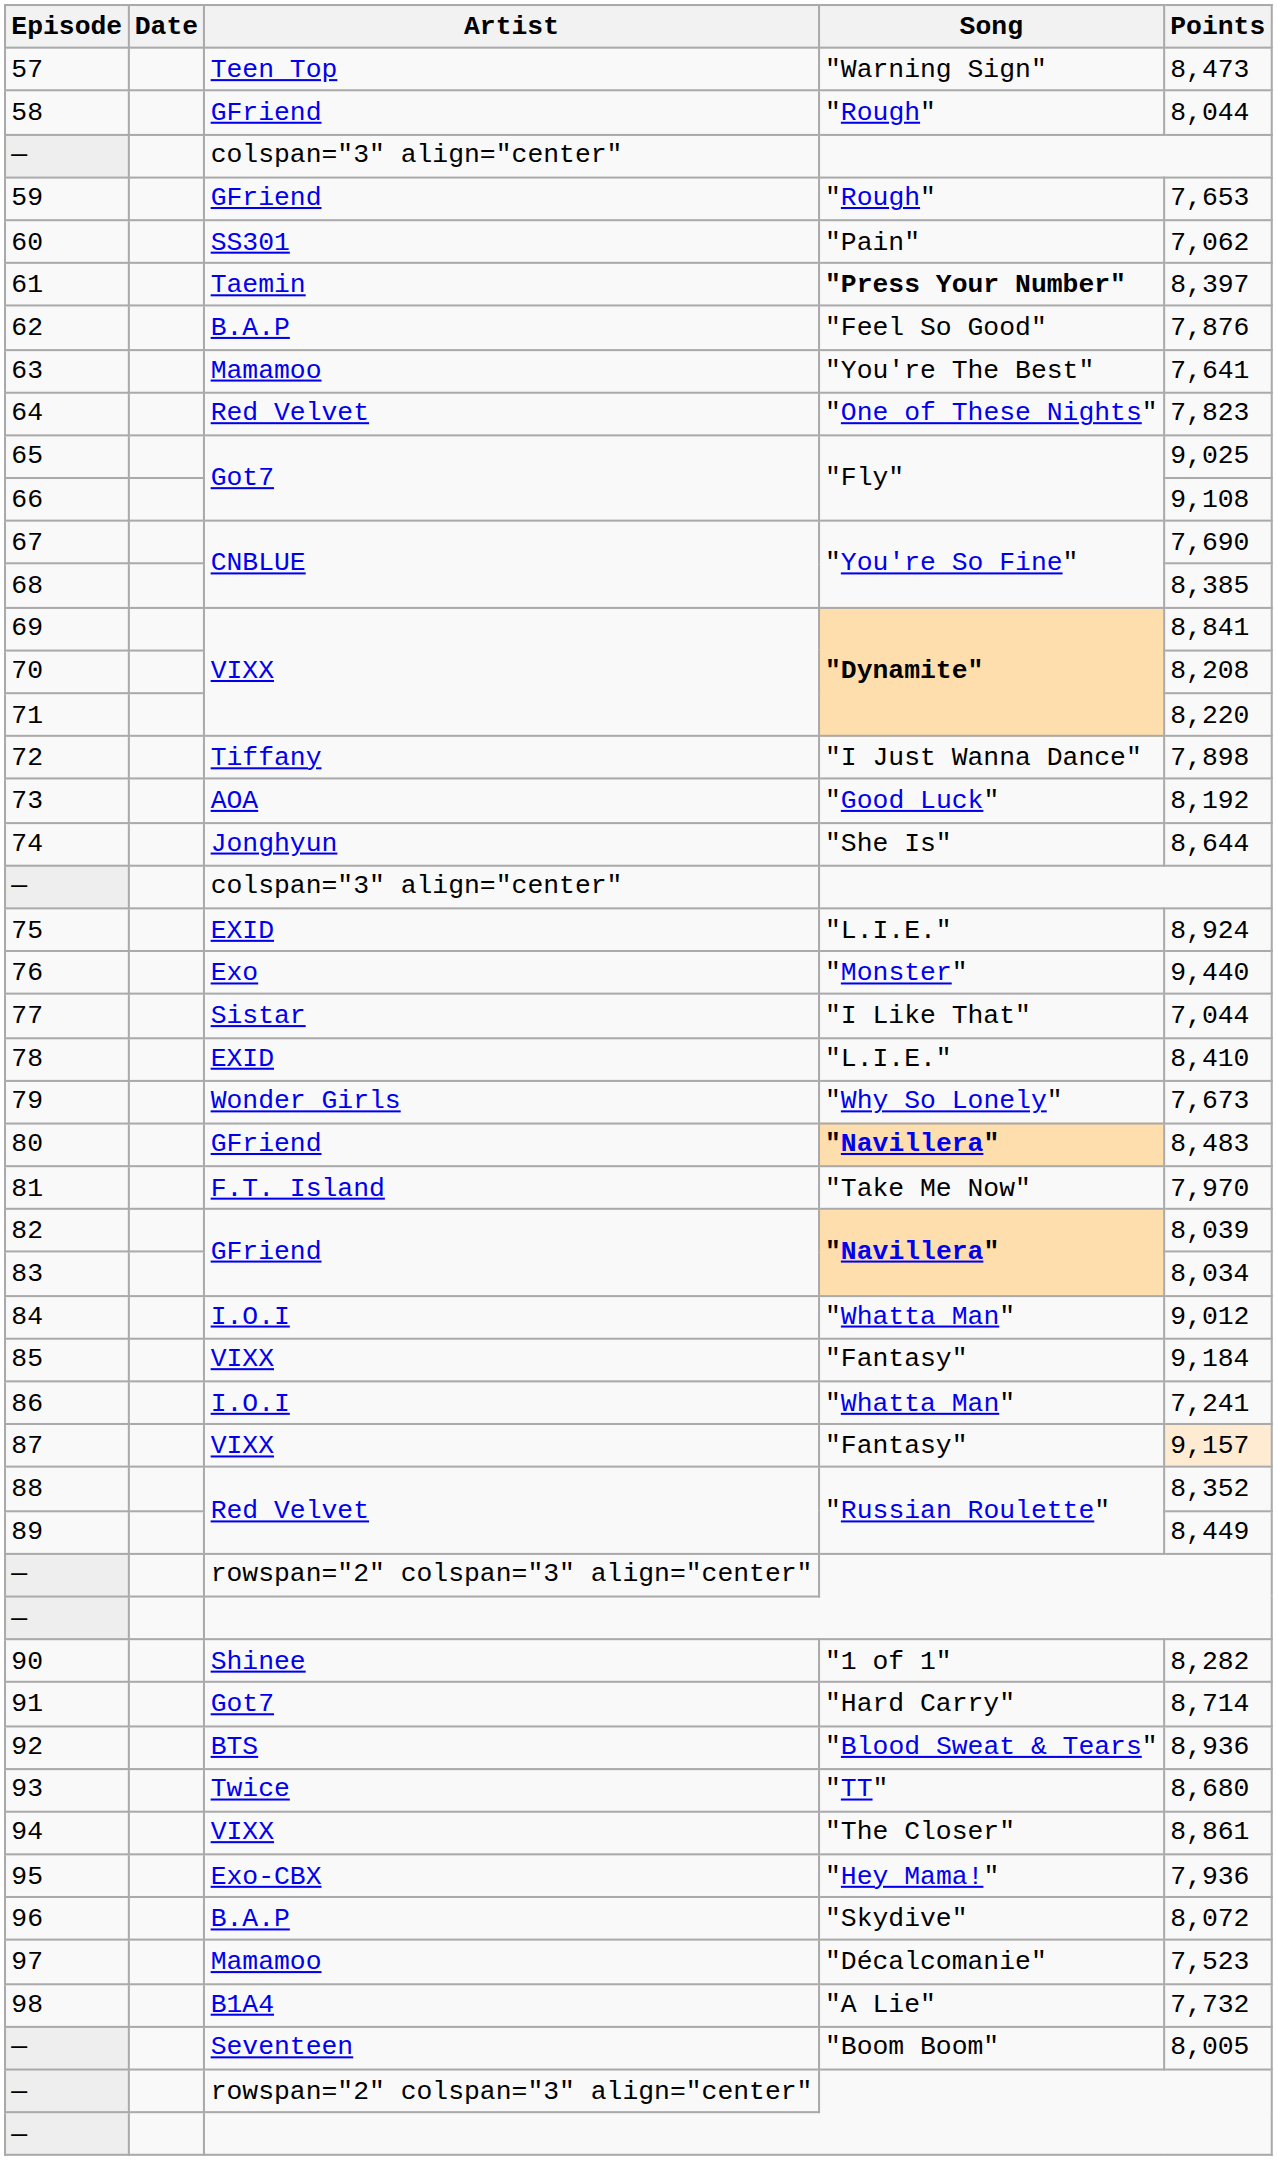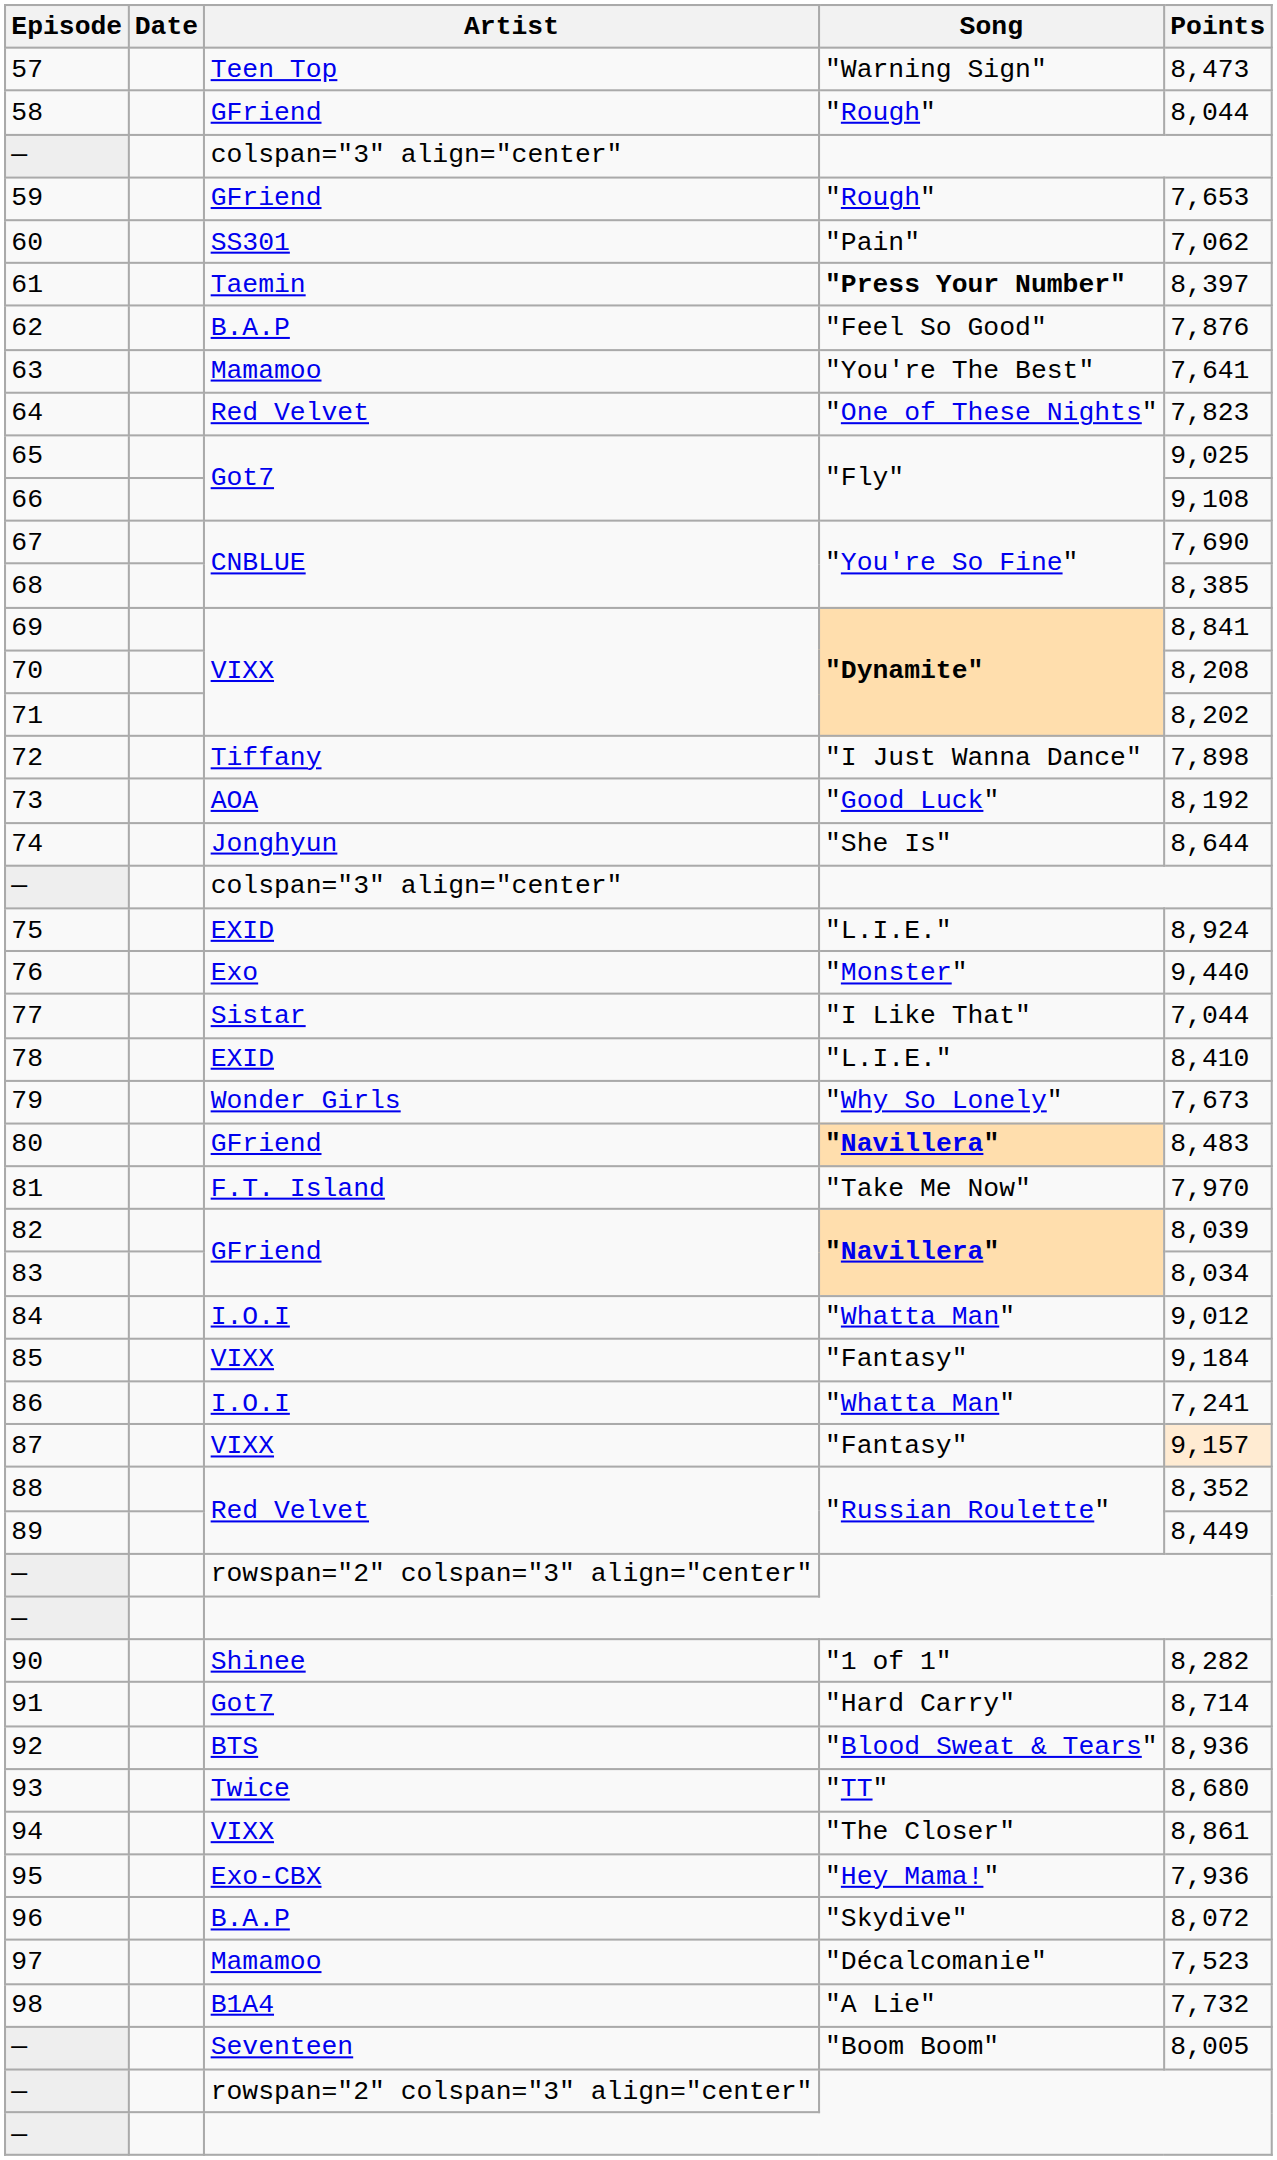(1210, 715) 8,220 -> (1210, 715) 8,202
